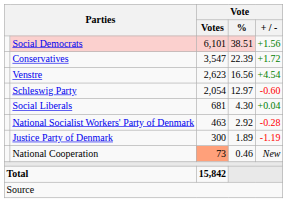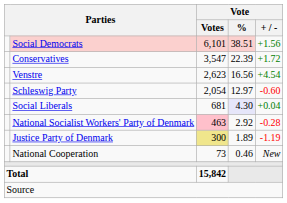(244, 106) no background -> (244, 106) lavender background
(219, 122) no background -> (219, 122) pink background
(219, 138) no background -> (219, 138) khaki background
(221, 153) lightsalmon background -> (221, 153) no background
